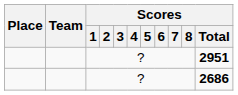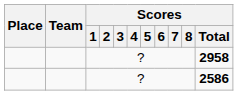(214, 57) 2951 -> (214, 57) 2958
(214, 79) 2686 -> (214, 79) 2586
